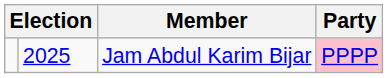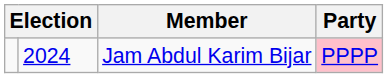(47, 55) 2025 -> (47, 55) 2024
